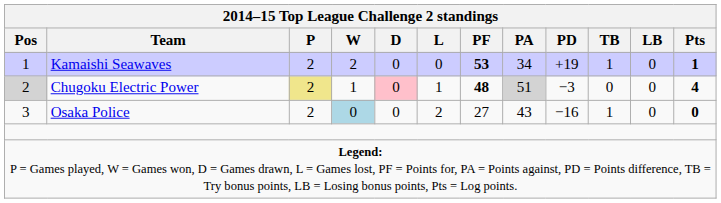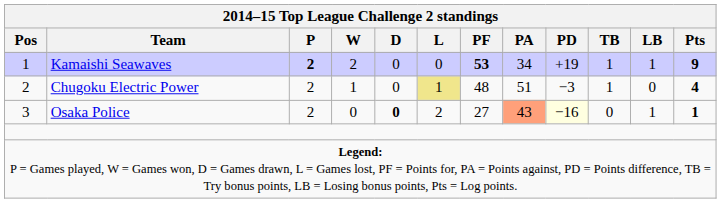(311, 64) normal -> (311, 64) bold
(652, 64) 0 -> (652, 64) 1
(695, 64) 1 -> (695, 64) 9
(26, 87) lightgrey background -> (26, 87) no background
(311, 87) khaki background -> (311, 87) no background
(396, 87) pink background -> (396, 87) no background
(439, 87) no background -> (439, 87) khaki background
(481, 87) bold -> (481, 87) normal
(524, 87) lightgrey background -> (524, 87) no background
(610, 87) 0 -> (610, 87) 1
(353, 111) lightblue background -> (353, 111) no background
(396, 111) normal -> (396, 111) bold
(524, 111) no background -> (524, 111) lightsalmon background
(567, 111) no background -> (567, 111) lightyellow background
(610, 111) 1 -> (610, 111) 0
(652, 111) 0 -> (652, 111) 1
(695, 111) 0 -> (695, 111) 1
